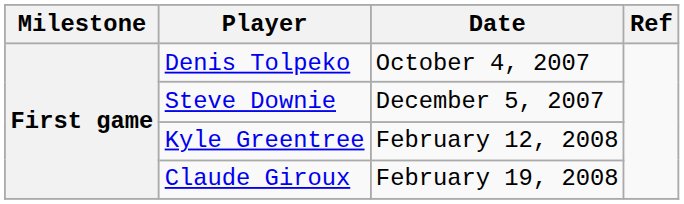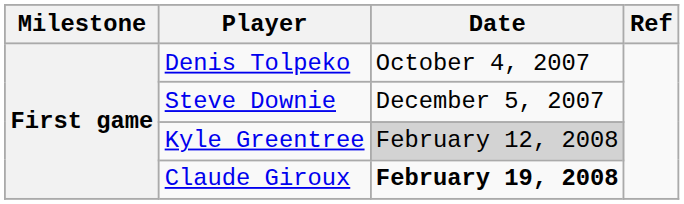(497, 141) no background -> (497, 141) lightgrey background
(497, 179) normal -> (497, 179) bold
